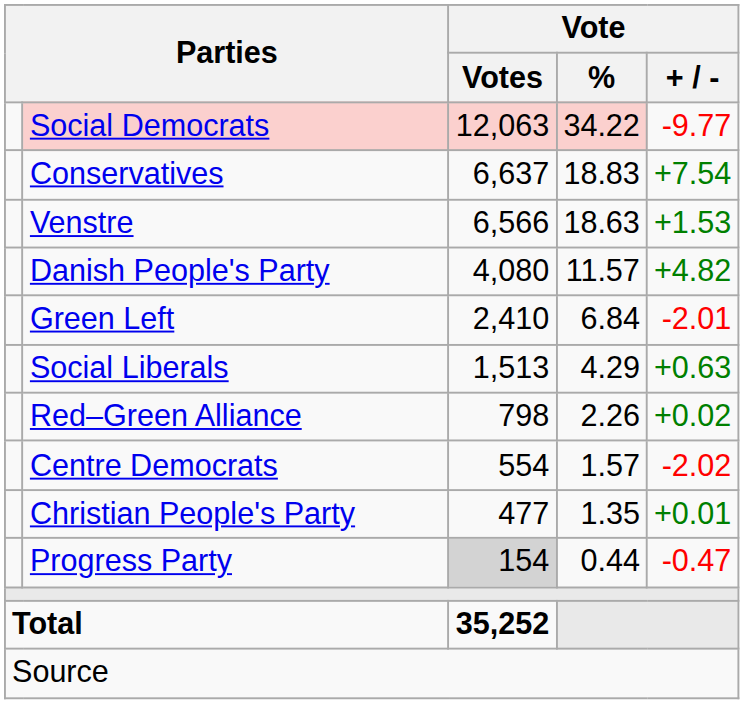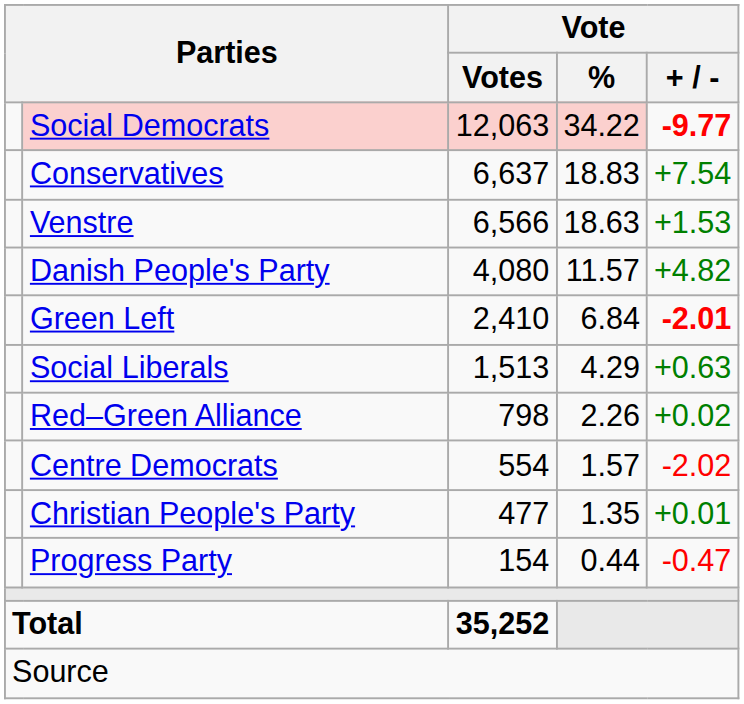(696, 125) normal -> (696, 125) bold
(696, 319) normal -> (696, 319) bold
(524, 561) lightgrey background -> (524, 561) no background
